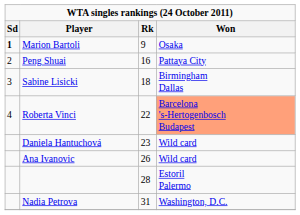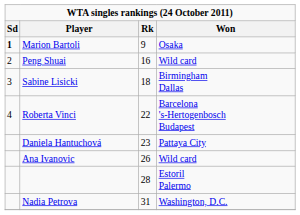(182, 60) Pattaya City -> (178, 60) Wild card
(192, 115) lightsalmon background -> (192, 115) no background
(178, 142) Wild card -> (182, 142) Pattaya City
